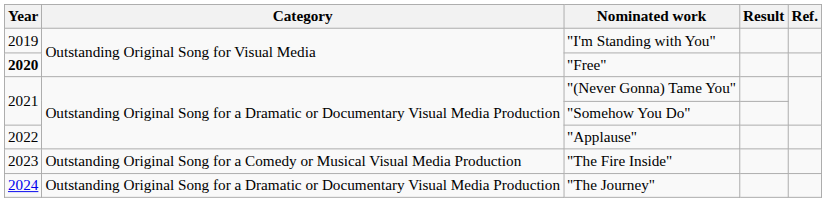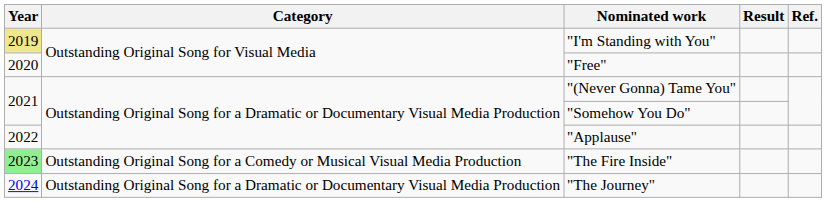(23, 40) no background -> (23, 40) khaki background
(23, 64) bold -> (23, 64) normal
(23, 161) no background -> (23, 161) lightgreen background
